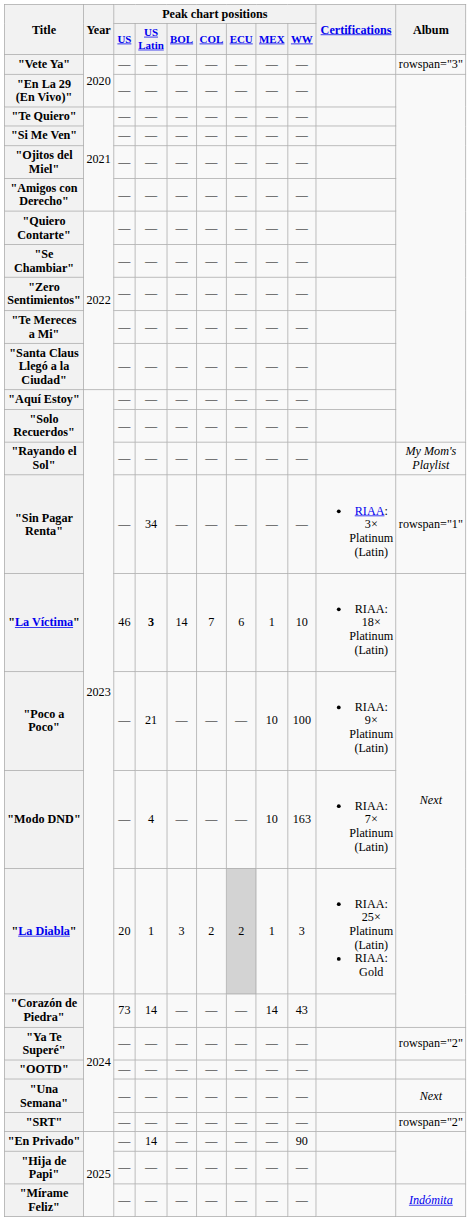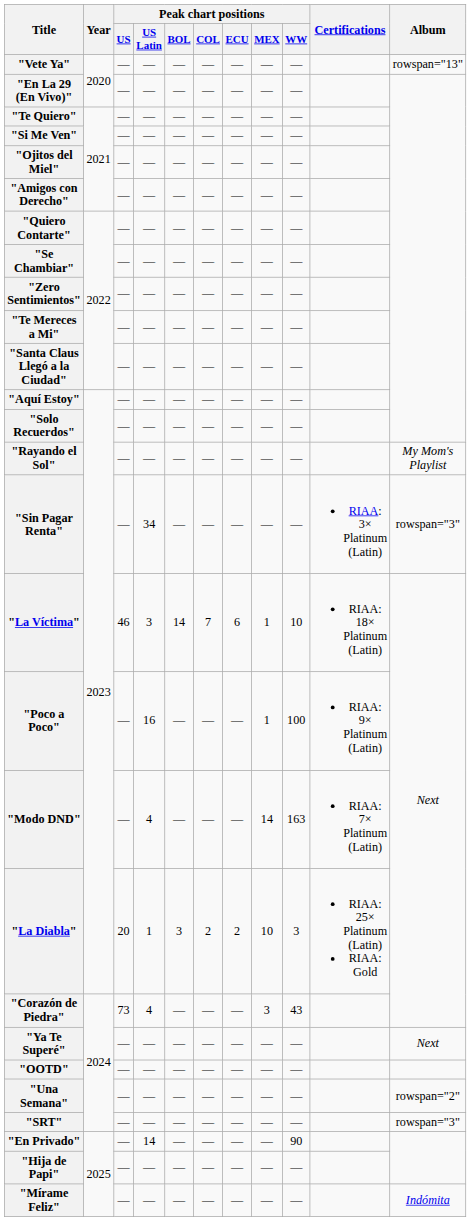(431, 64) rowspan="3" -> (428, 64) rowspan="13"
(431, 524) rowspan="1" -> (428, 524) rowspan="3"
(151, 622) bold -> (149, 622) normal
(151, 721) 21 -> (149, 721) 16
(272, 721) 10 -> (267, 721) 1
(272, 819) 10 -> (267, 819) 14
(241, 931) lightgrey background -> (237, 931) no background
(272, 931) 1 -> (267, 931) 10
(151, 1010) 14 -> (149, 1010) 4
(272, 1010) 14 -> (267, 1010) 3
(431, 1043) rowspan="2" -> (428, 1043) Next
(431, 1095) Next -> (428, 1095) rowspan="2"
(431, 1122) rowspan="2" -> (428, 1122) rowspan="3"
